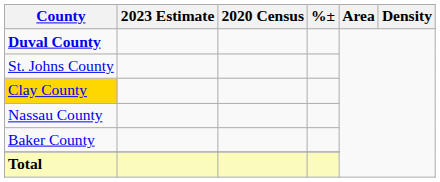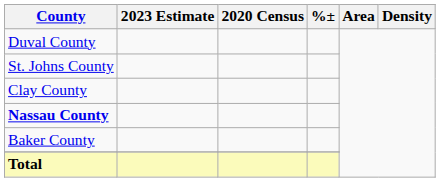(54, 41) bold -> (52, 41) normal
(48, 90) gold background -> (48, 90) no background
(55, 115) normal -> (58, 115) bold
